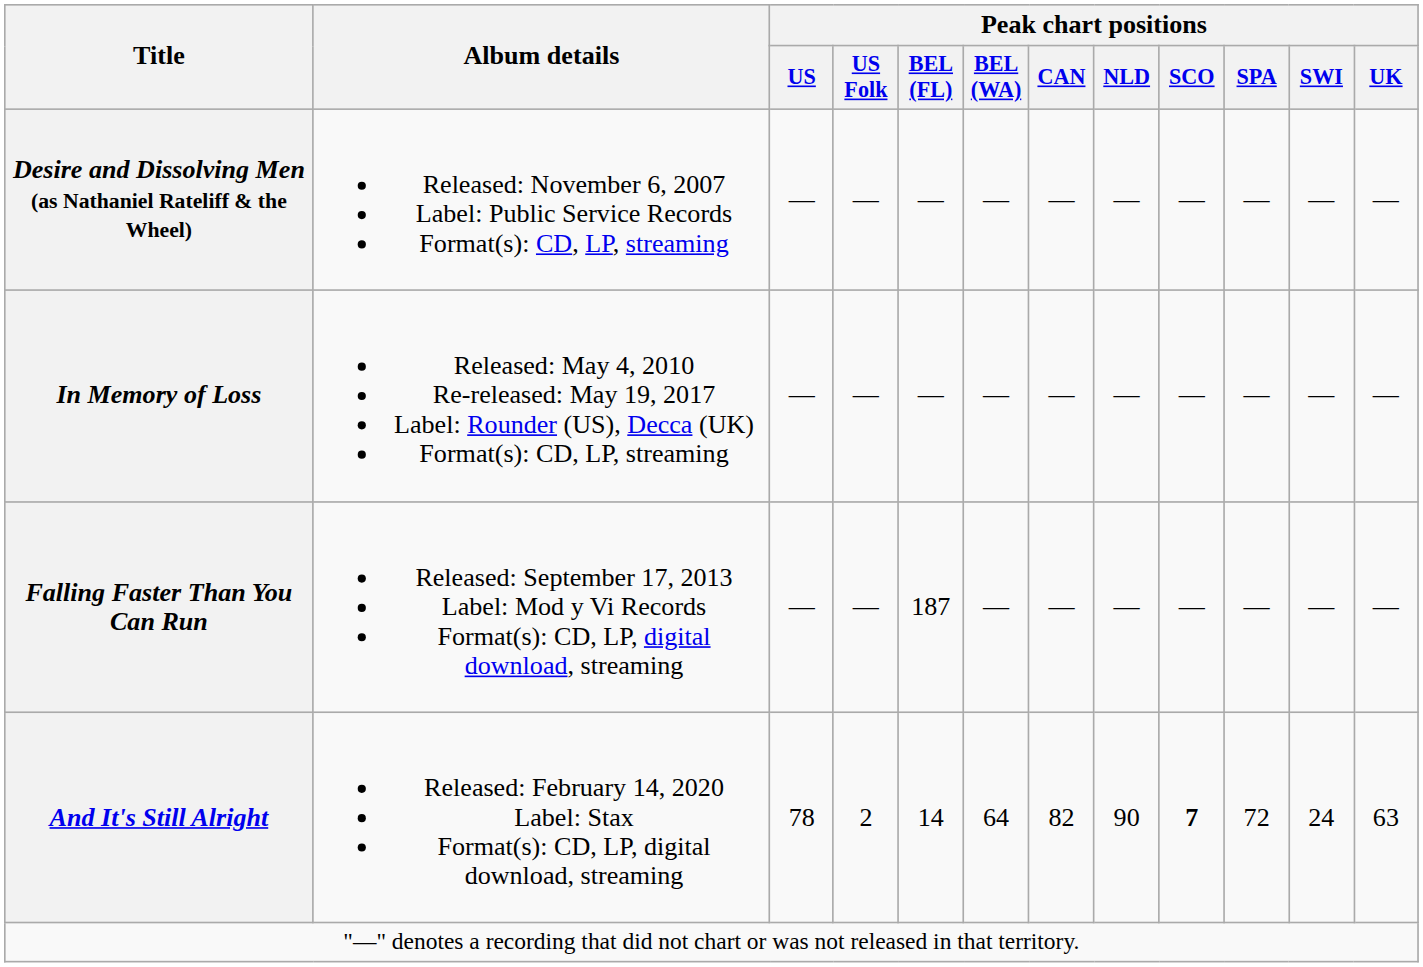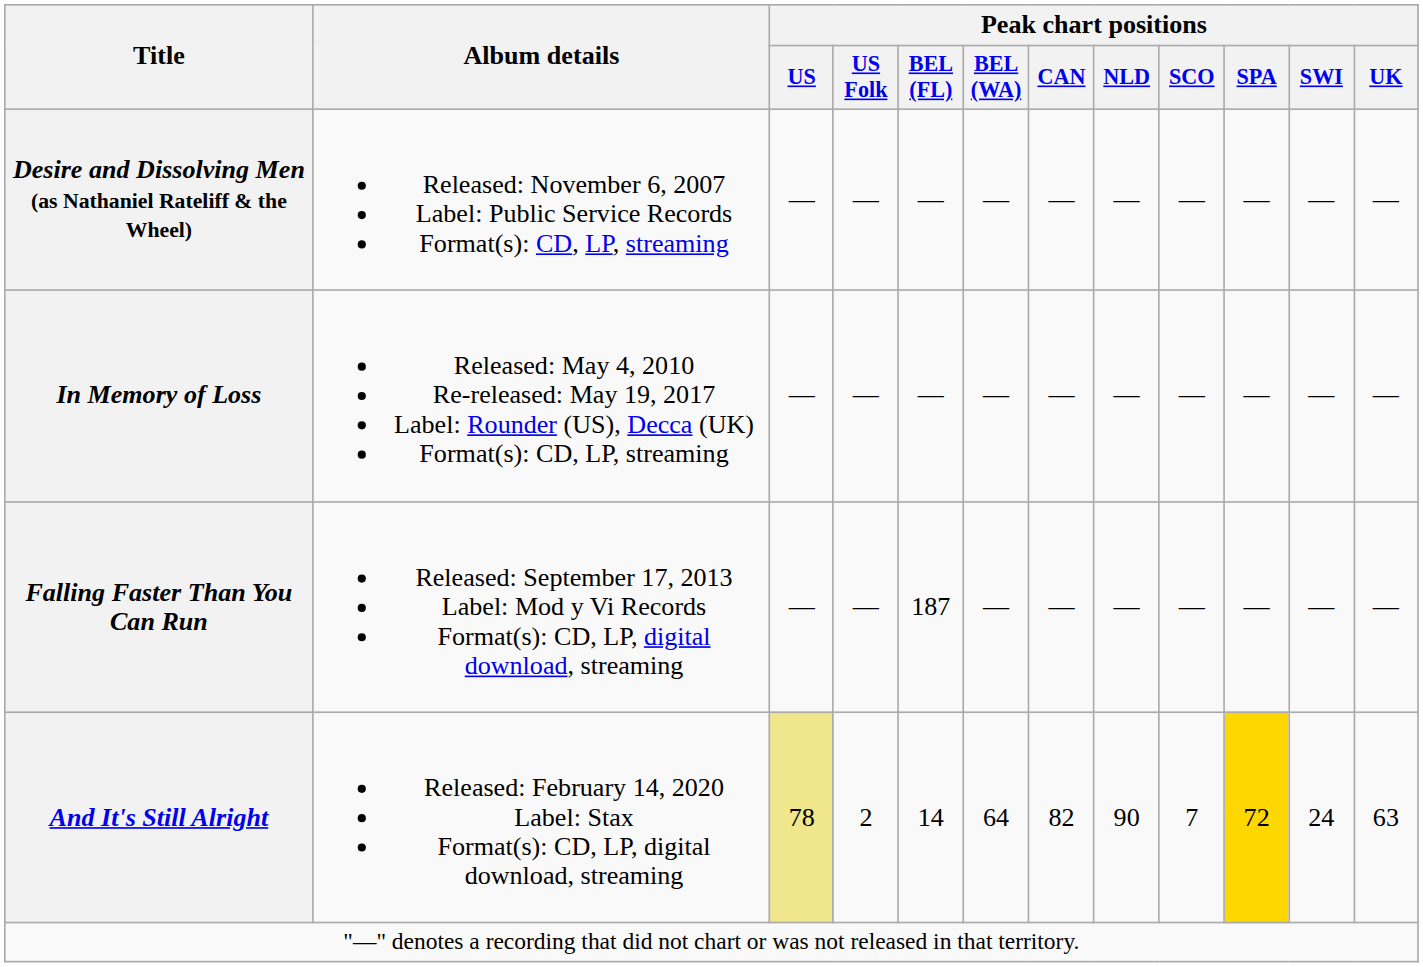(802, 817) no background -> (802, 817) khaki background
(1192, 817) bold -> (1192, 817) normal
(1257, 817) no background -> (1257, 817) gold background
